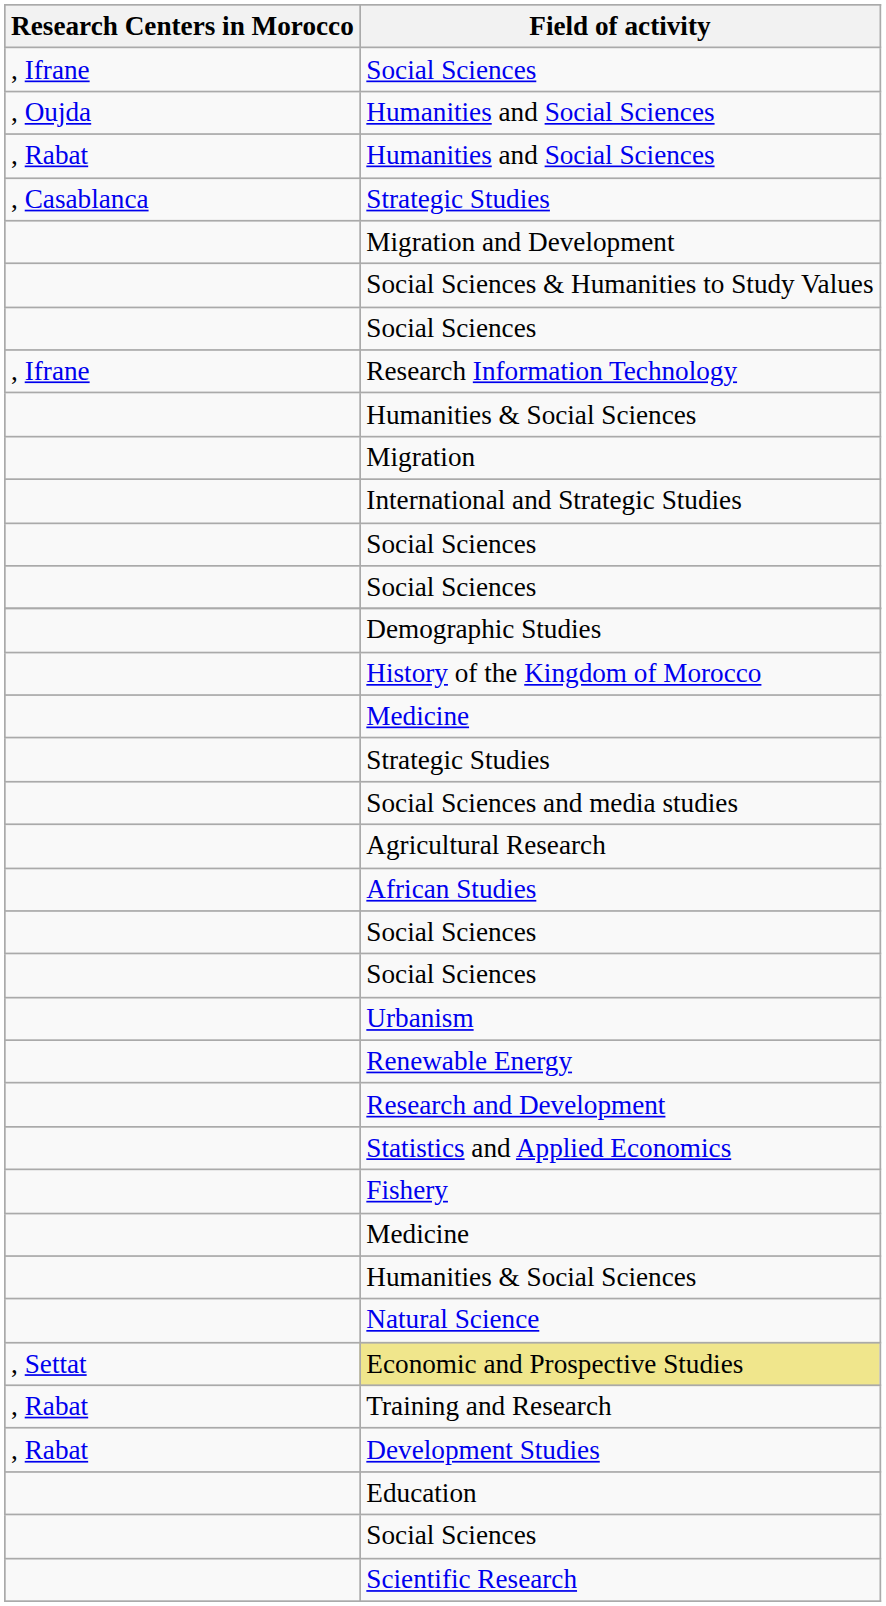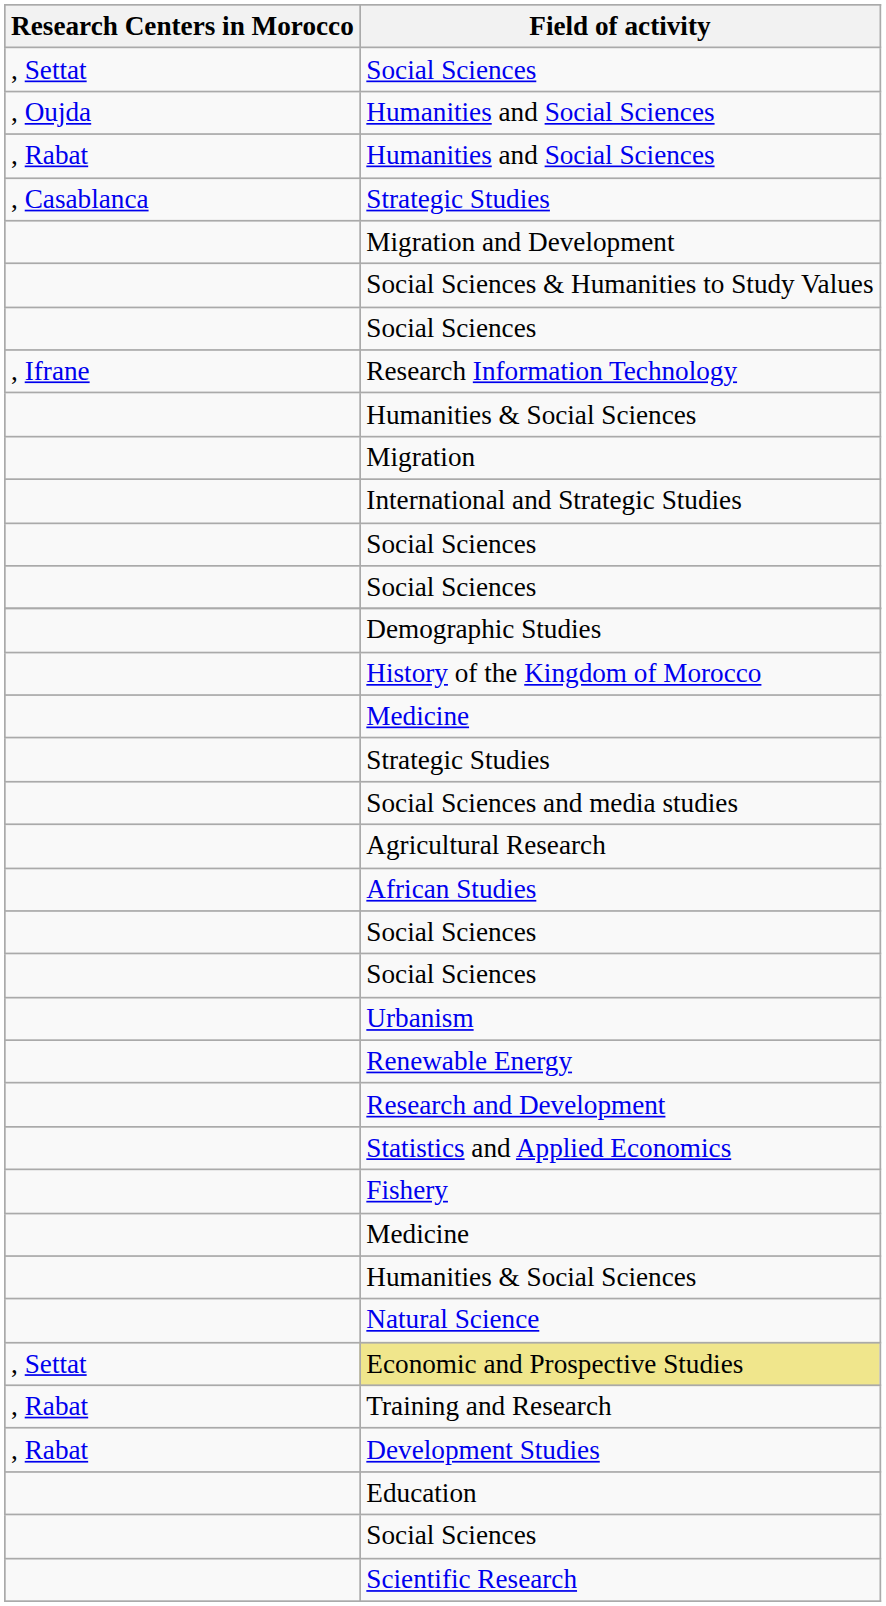(50, 69) , Ifrane -> (49, 69) , Settat
